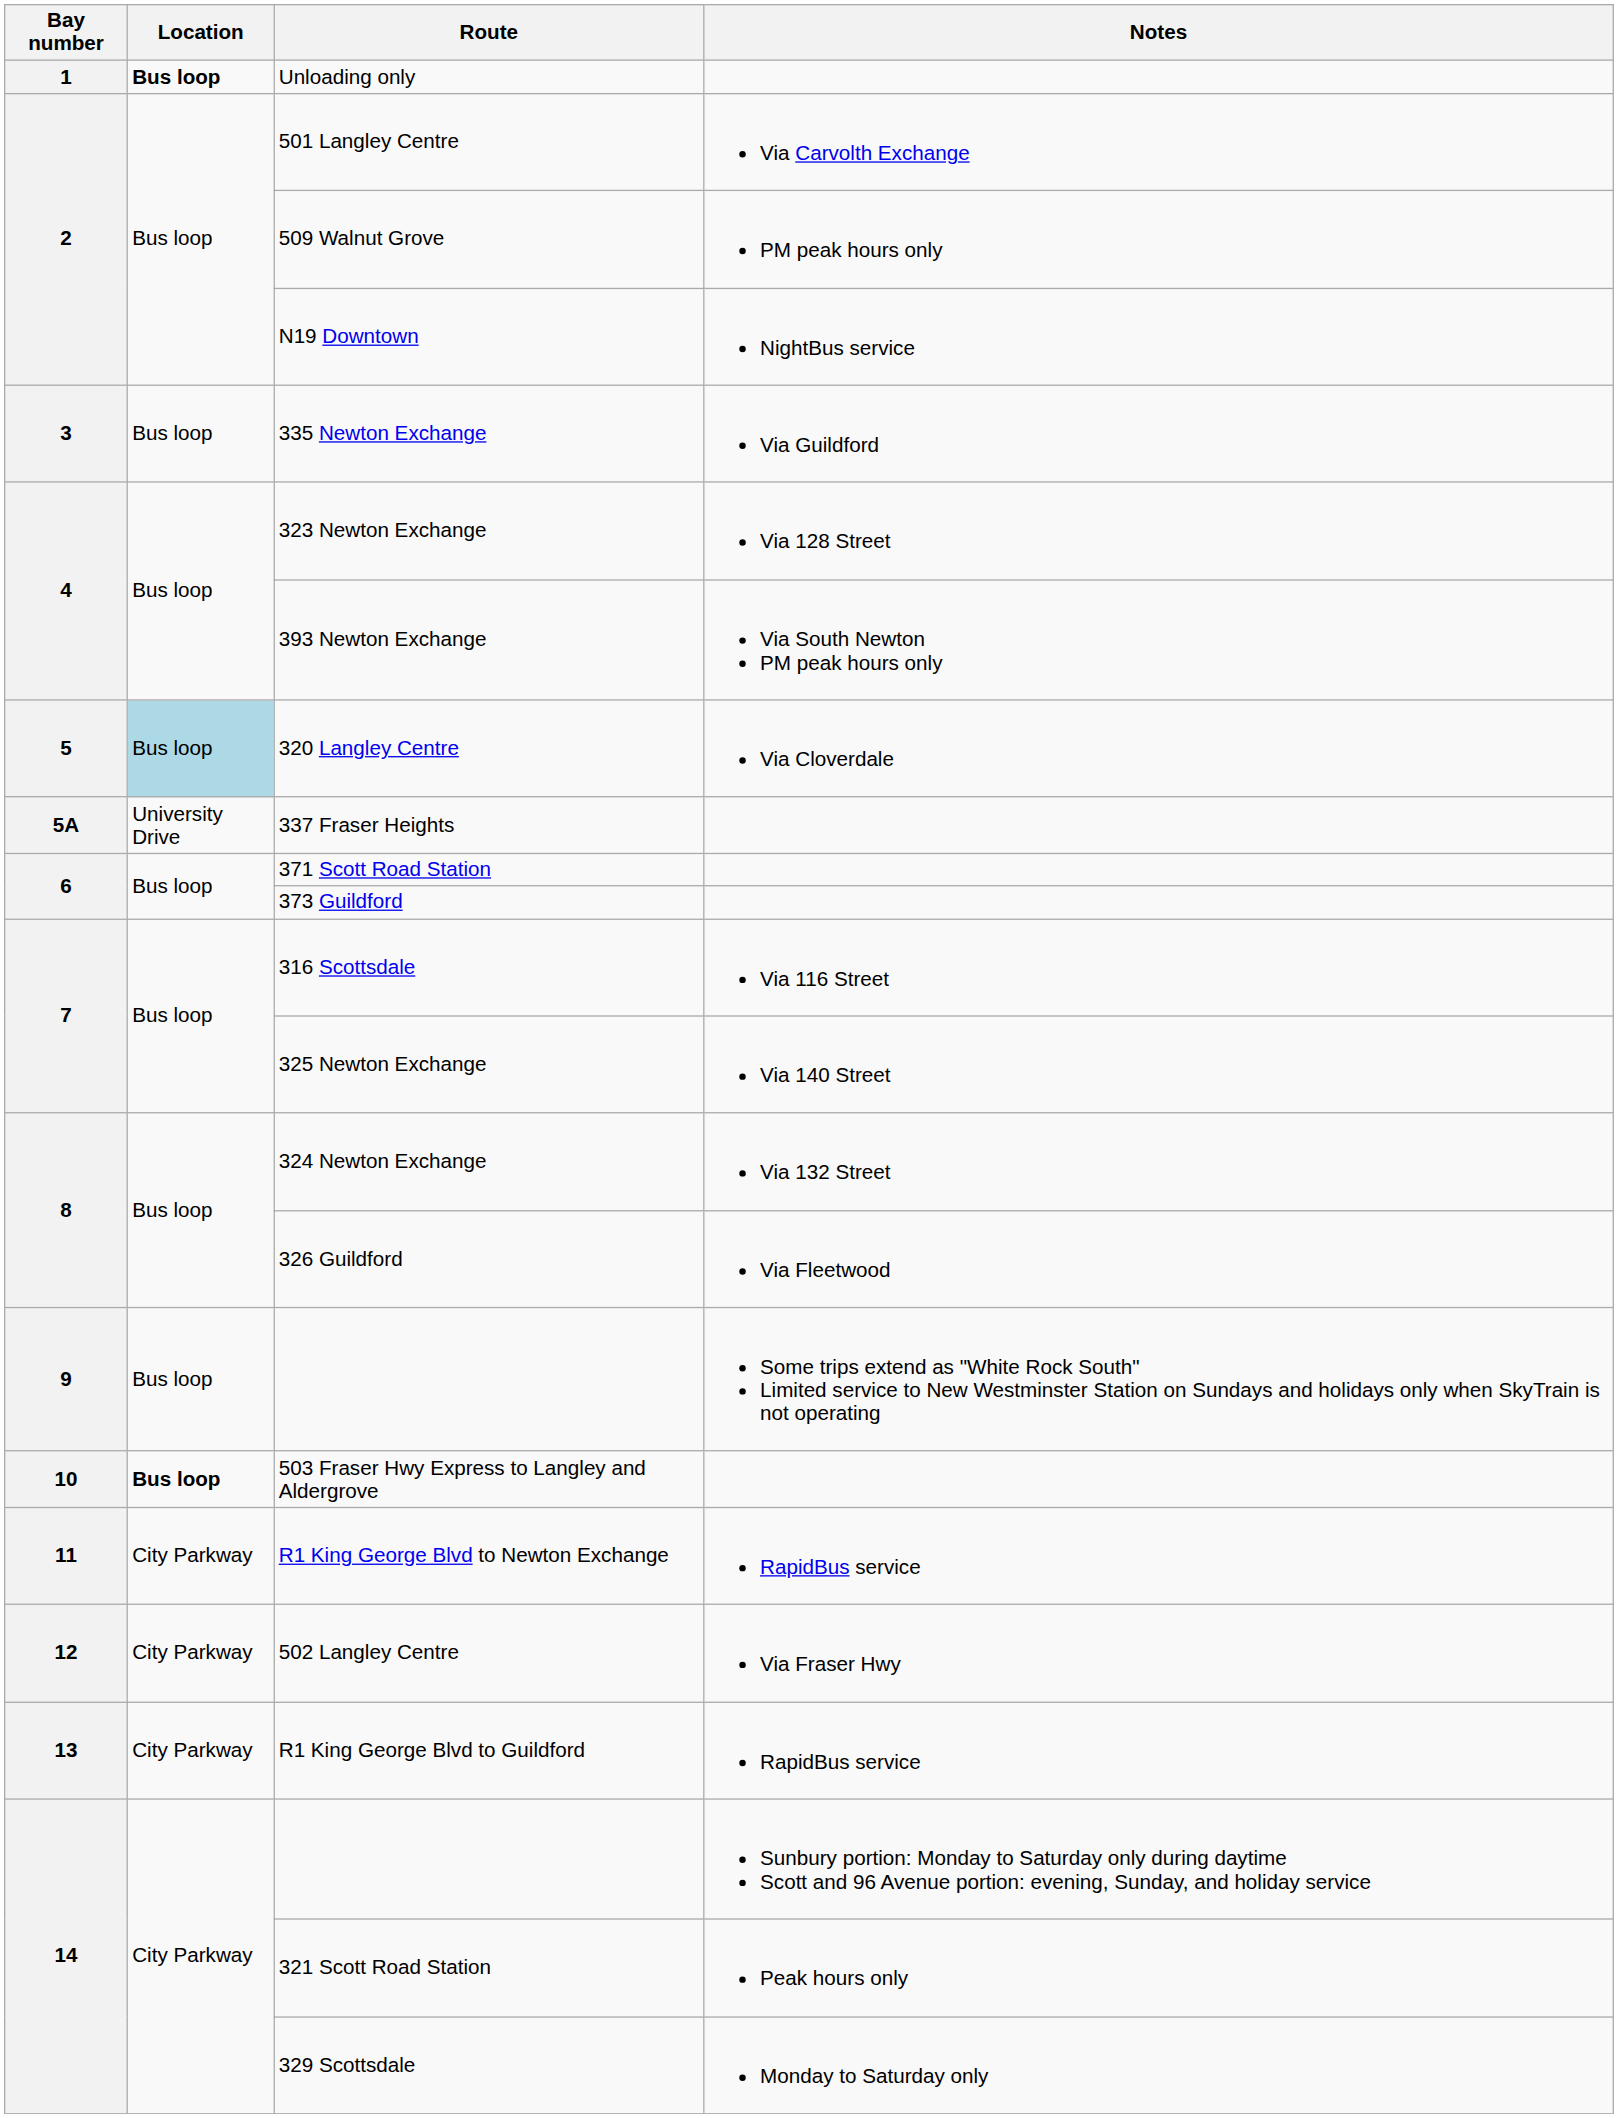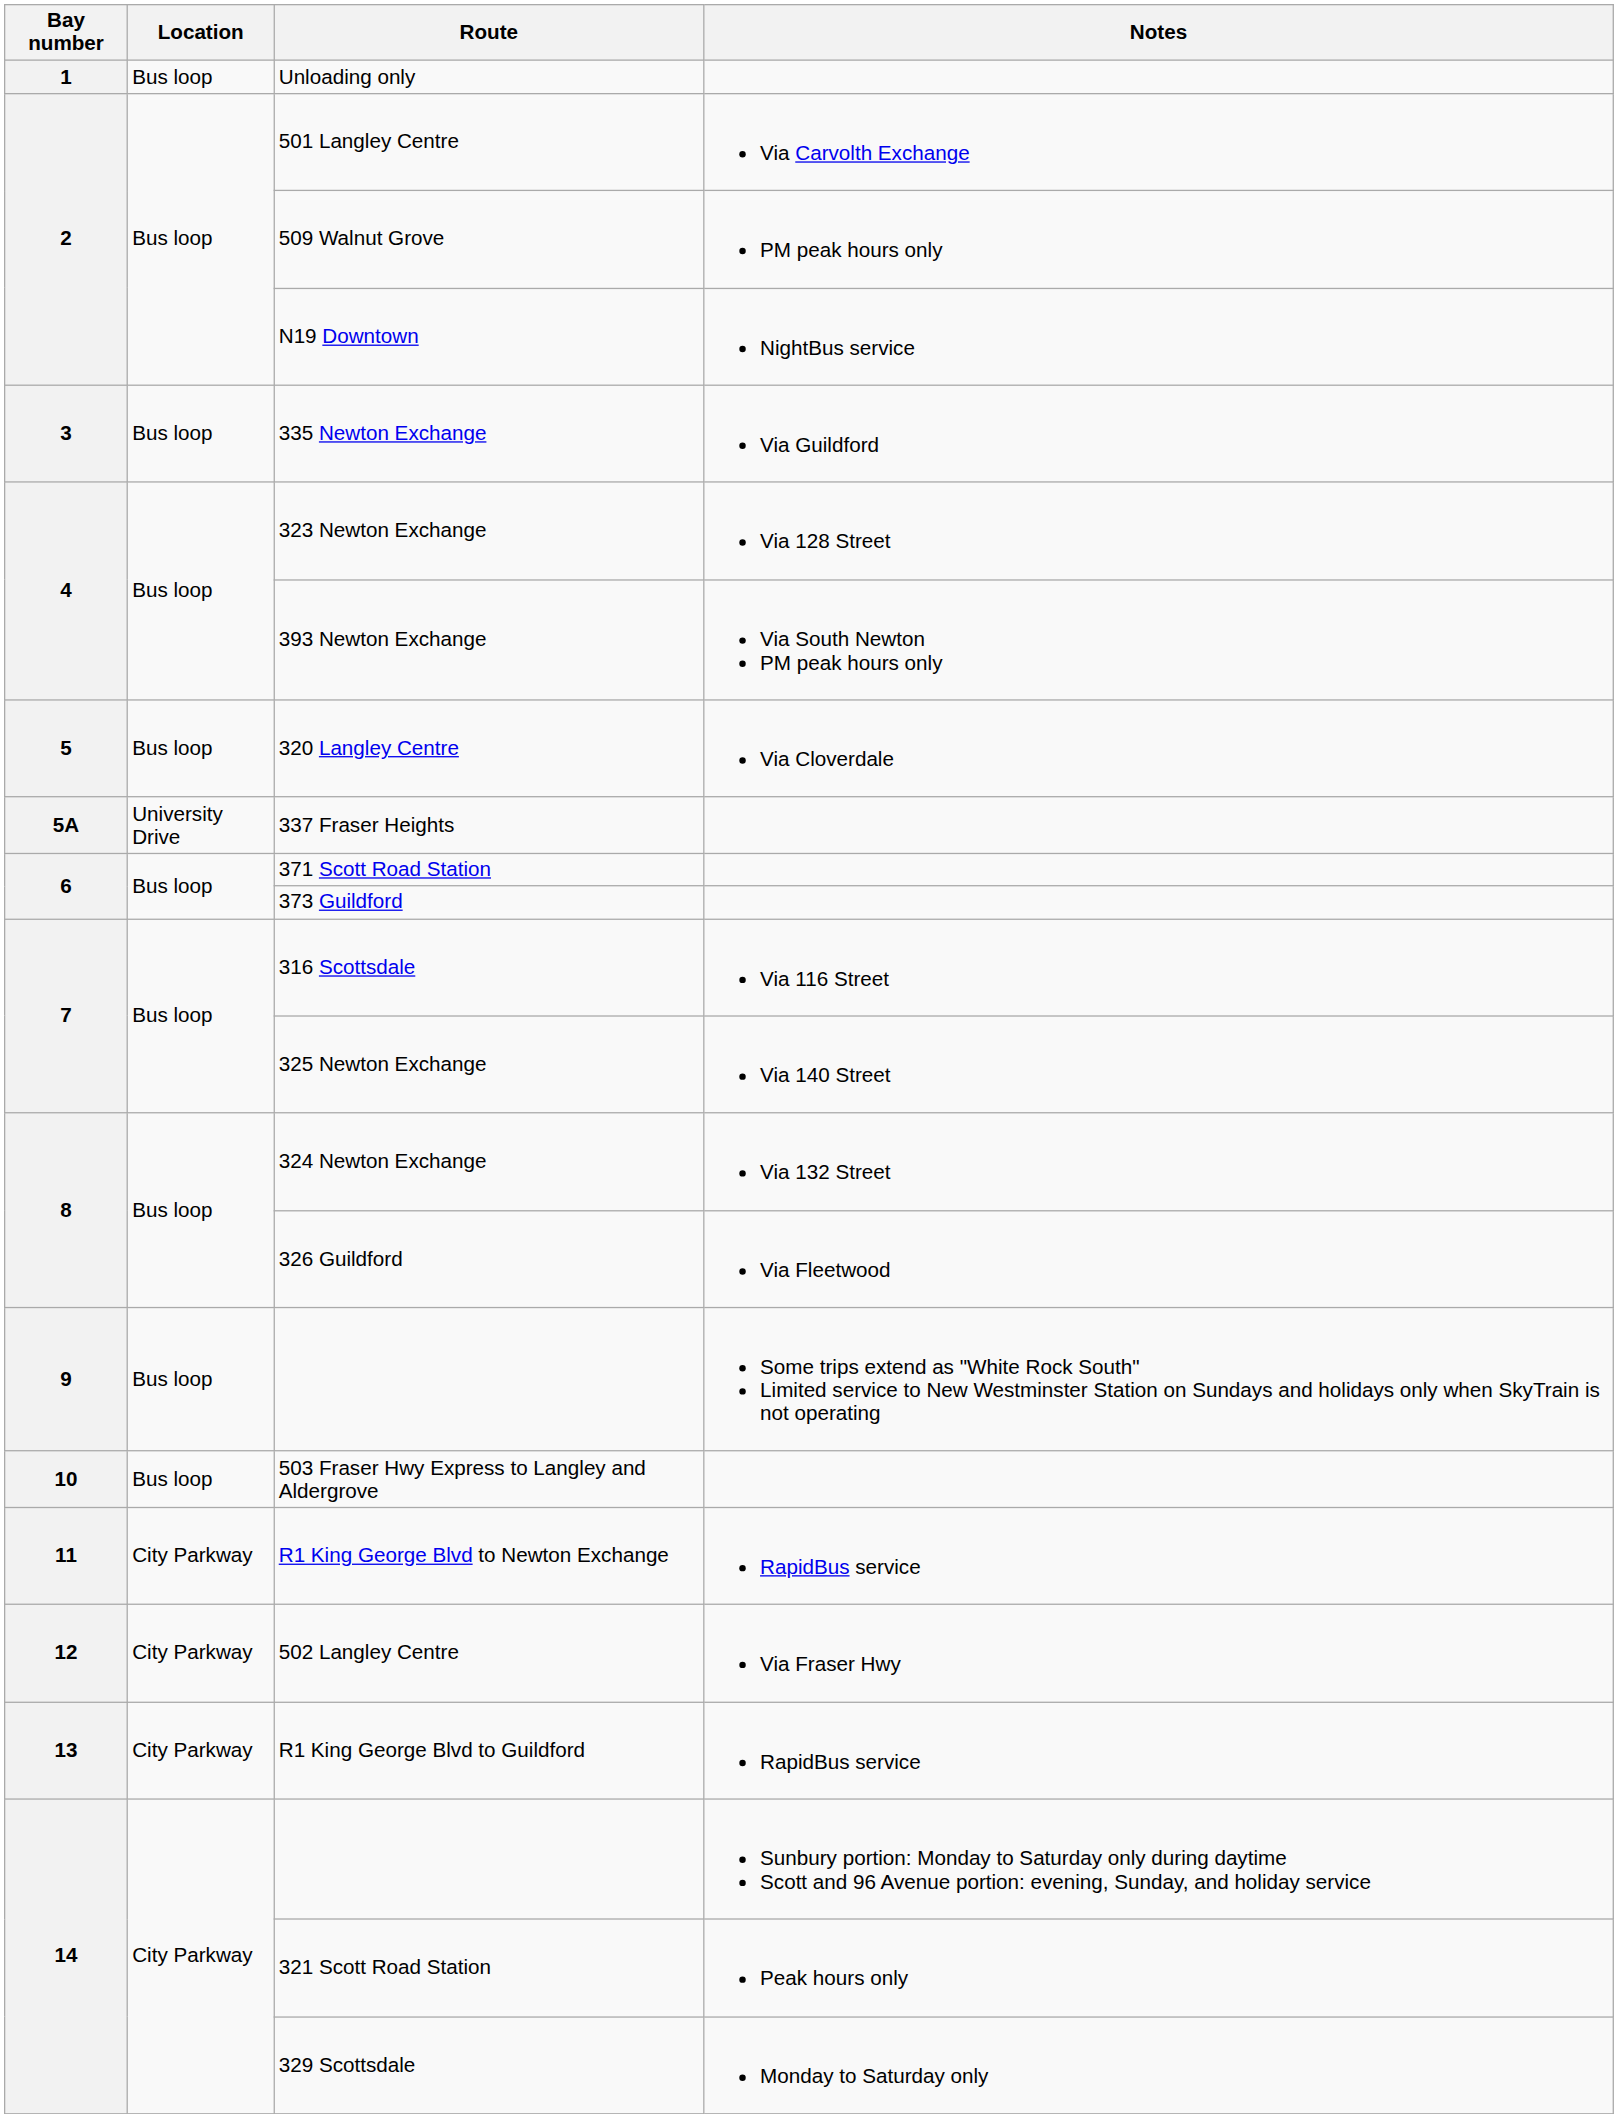(176, 76) bold -> (172, 76) normal
(172, 748) lightblue background -> (172, 748) no background
(176, 1479) bold -> (172, 1479) normal
